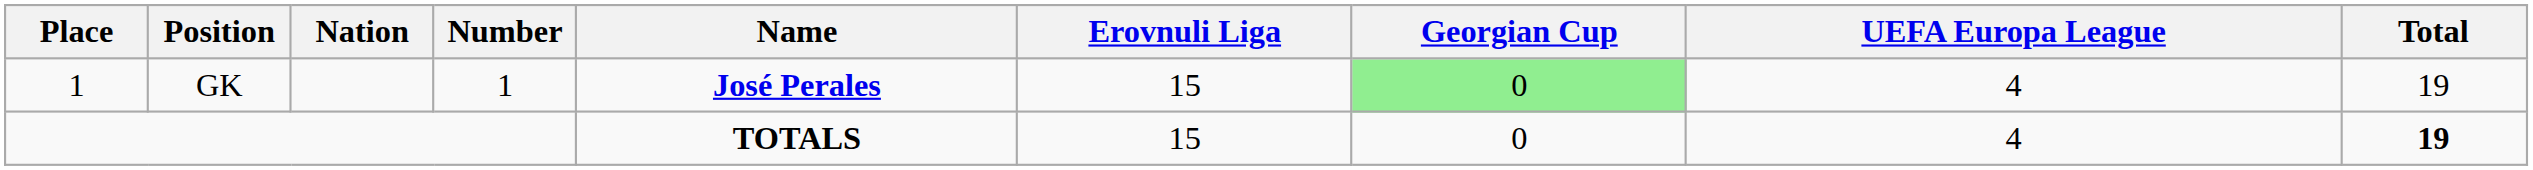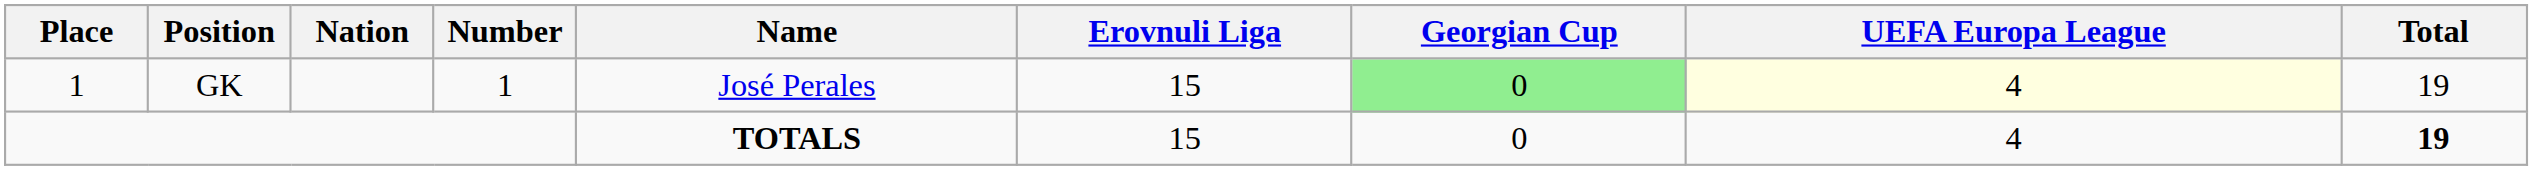(797, 84) bold -> (797, 84) normal
(2014, 84) no background -> (2014, 84) lightyellow background
